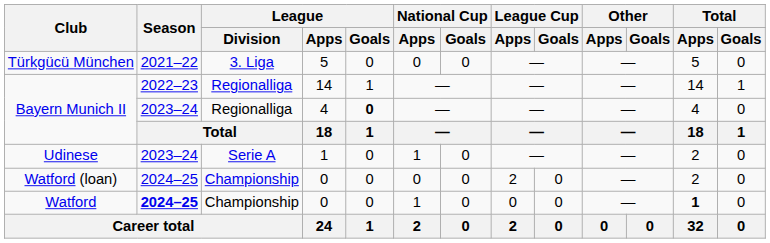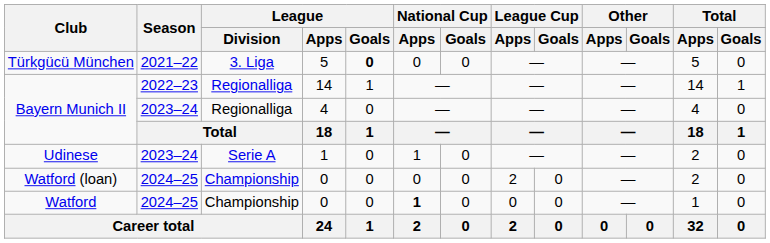(370, 62) normal -> (370, 62) bold
(370, 109) bold -> (370, 109) normal
(169, 202) bold -> (169, 202) normal
(417, 202) normal -> (417, 202) bold
(695, 202) bold -> (695, 202) normal
